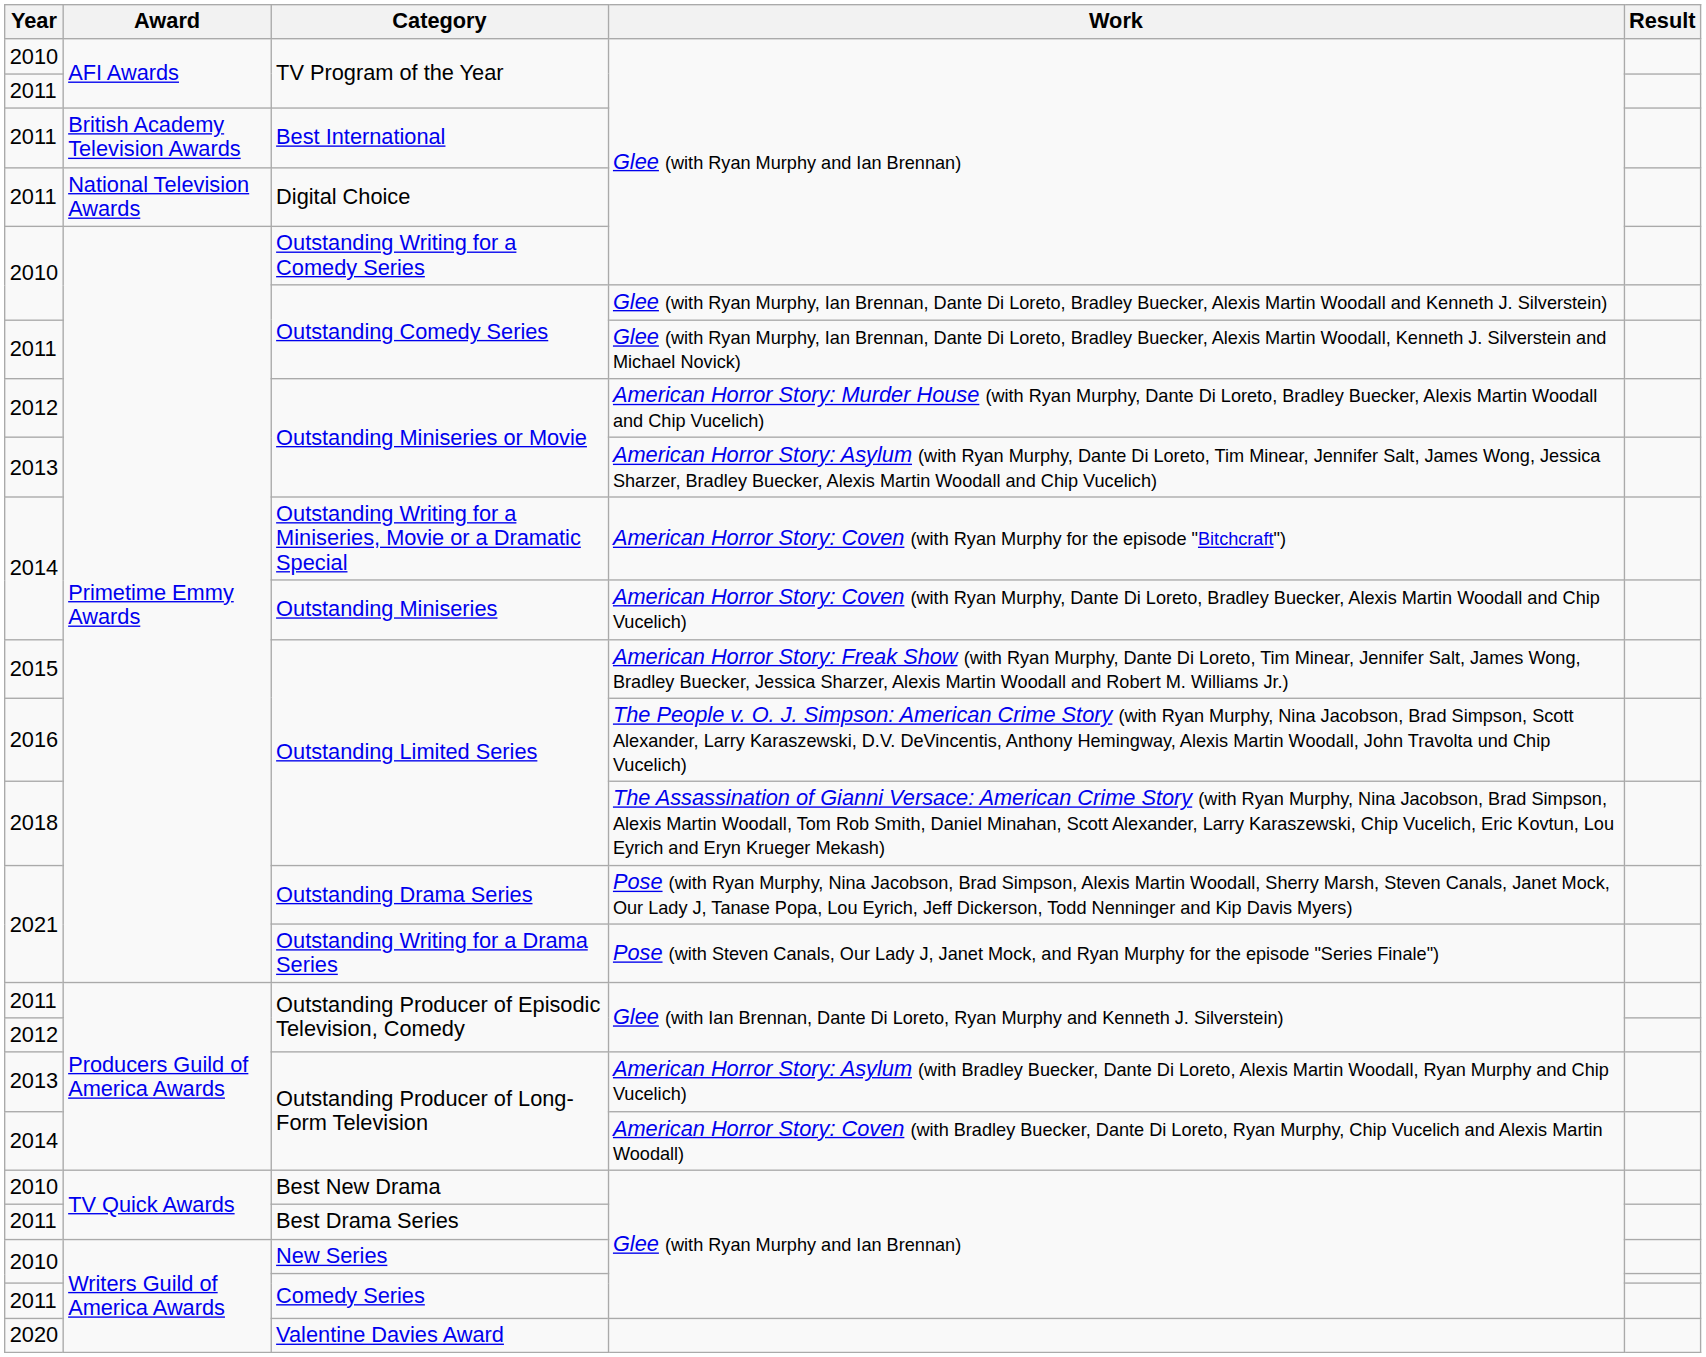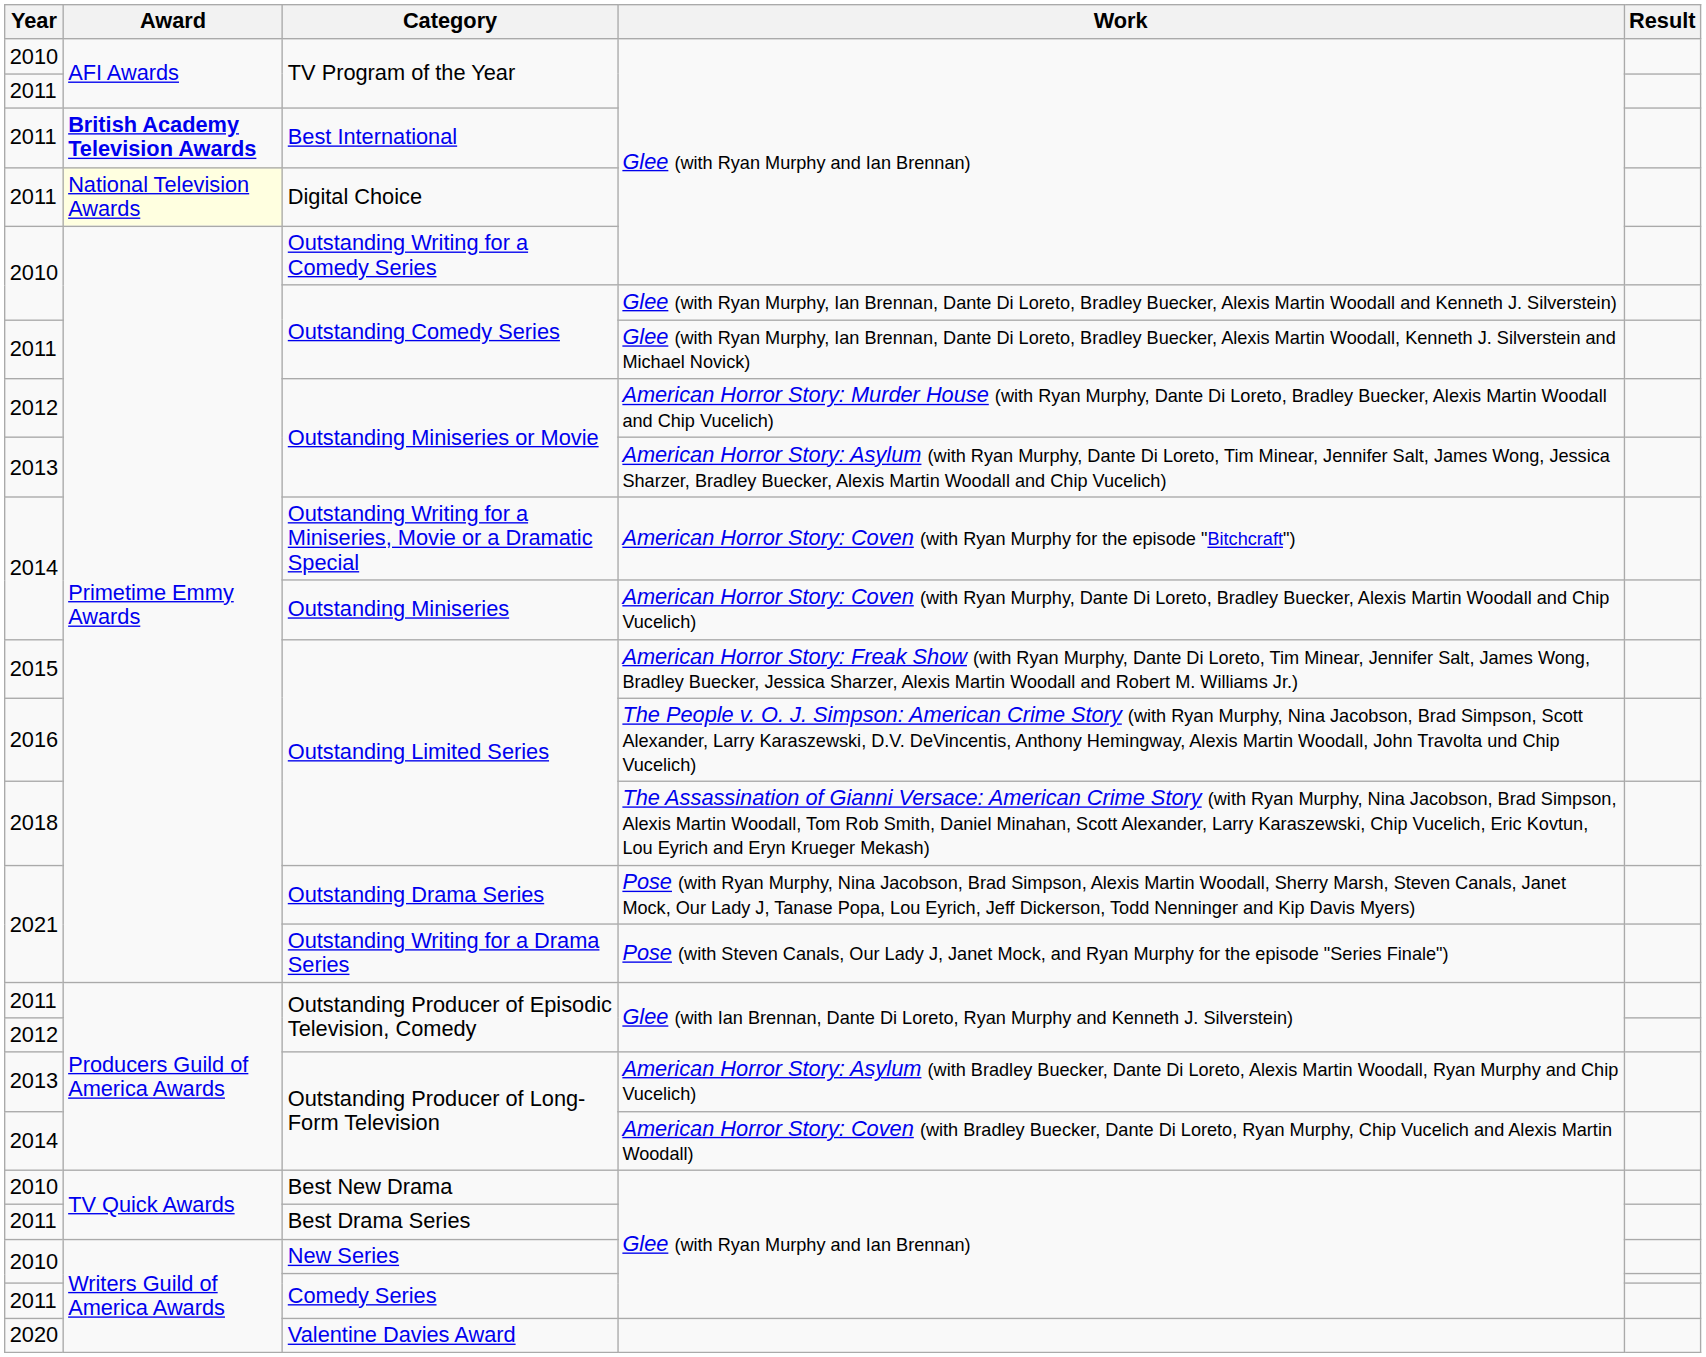(154, 137) normal -> (162, 137) bold
(159, 196) no background -> (159, 196) lightyellow background
